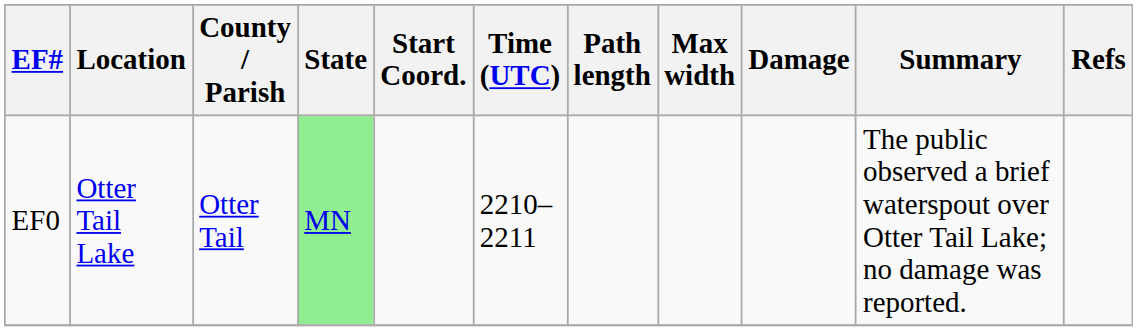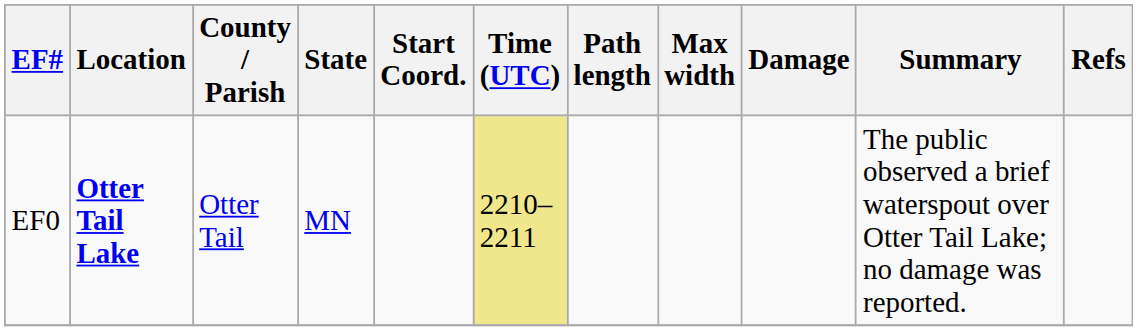(106, 220) normal -> (110, 220) bold
(328, 220) lightgreen background -> (328, 220) no background
(516, 220) no background -> (516, 220) khaki background
